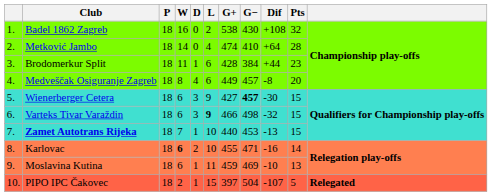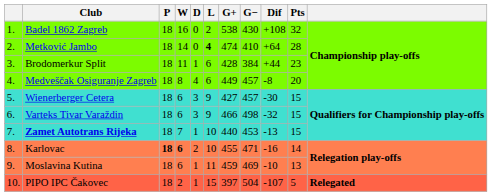(208, 47) normal -> (208, 47) bold
(250, 98) bold -> (250, 98) normal
(208, 115) bold -> (208, 115) normal
(167, 149) normal -> (167, 149) bold
